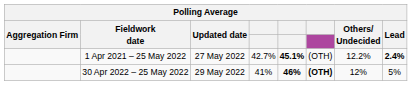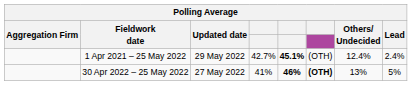(220, 57) 27 May 2022 -> (220, 57) 29 May 2022
(358, 57) 12.2% -> (358, 57) 12.4%
(395, 57) bold -> (395, 57) normal
(220, 73) 29 May 2022 -> (220, 73) 27 May 2022
(358, 73) 12% -> (358, 73) 13%
